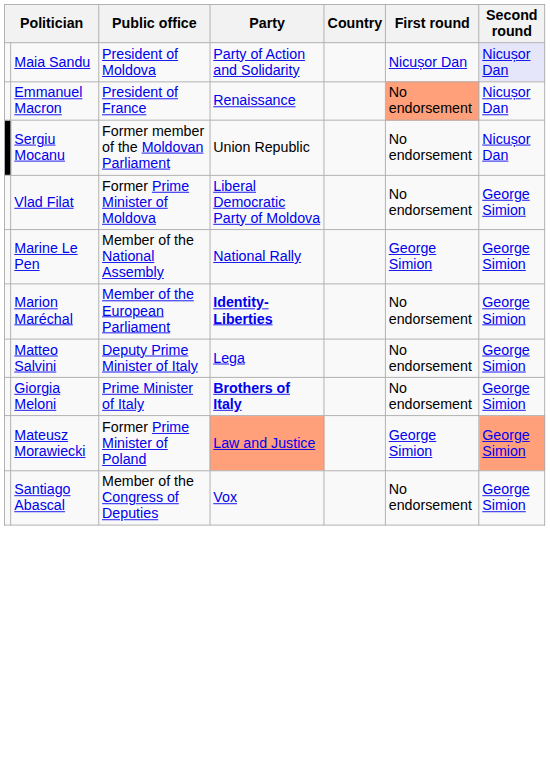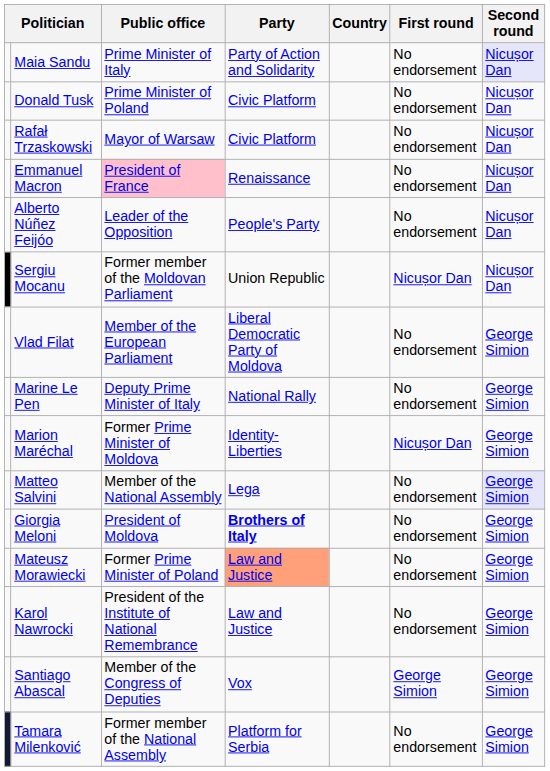(140, 62) President of Moldova -> (158, 62) Prime Minister of Italy
(428, 62) Nicușor Dan -> (435, 62) No endorsement
+ row: (54, 101)
+ row: (53, 139)
(140, 101) no background -> (142, 178) pink background
(430, 101) lightsalmon background -> (435, 178) no background
+ row: (37, 224)
(430, 147) No endorsement -> (433, 279) Nicușor Dan
(146, 202) Former Prime Minister of Moldova -> (150, 342) Member of the European Parliament
(148, 256) Member of the National Assembly -> (152, 396) Deputy Prime Minister of Italy
(412, 256) George Simion -> (435, 396) No endorsement
(148, 311) Member of the European Parliament -> (148, 443) Former Prime Minister of Moldova
(243, 311) bold -> (255, 443) normal
(430, 311) No endorsement -> (433, 443) Nicușor Dan
(150, 358) Deputy Prime Minister of Italy -> (163, 489) Member of the National Assembly
(506, 358) no background -> (509, 489) lavender background
(148, 396) Prime Minister of Italy -> (142, 528) President of Moldova
(412, 443) George Simion -> (435, 567) No endorsement
(506, 443) lightsalmon background -> (509, 567) no background
+ row: (44, 621)
(430, 497) No endorsement -> (417, 684) George Simion
+ row: (48, 739)
